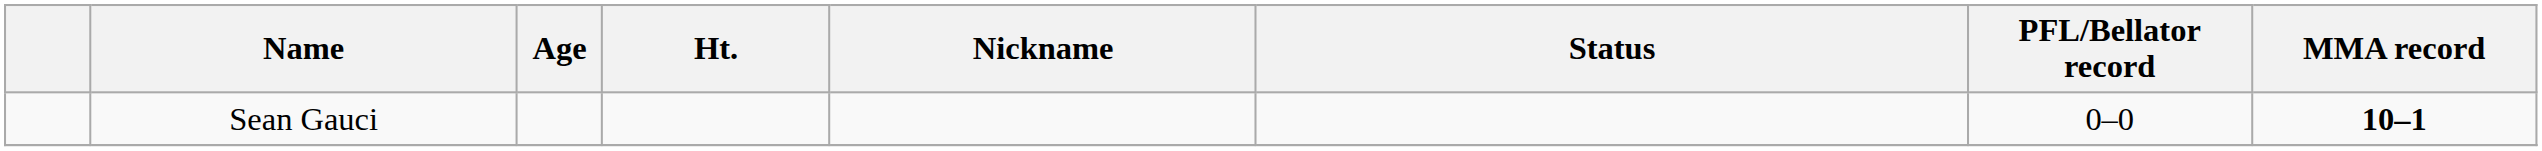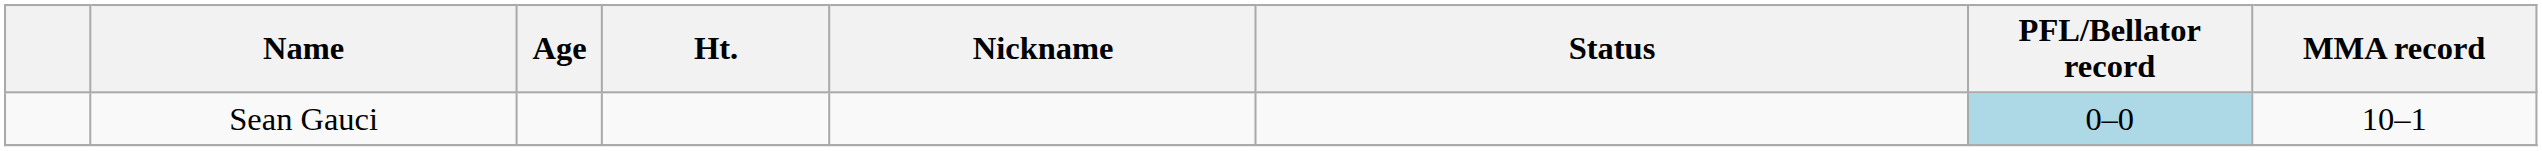(2110, 118) no background -> (2110, 118) lightblue background
(2394, 118) bold -> (2394, 118) normal
